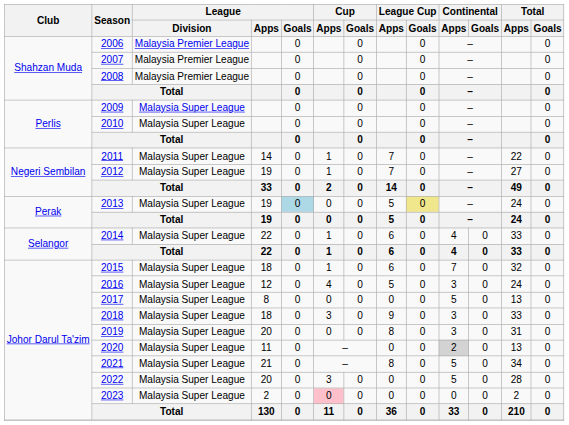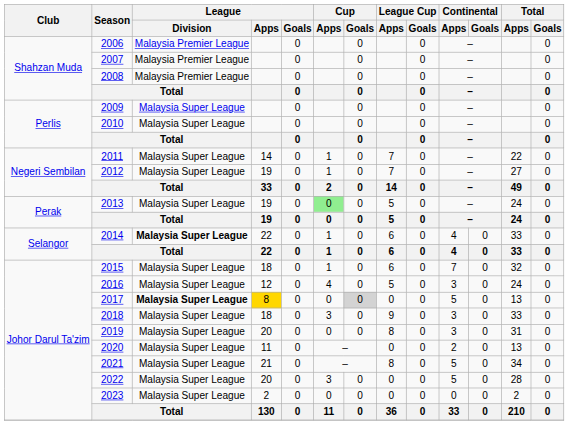(298, 204) lightblue background -> (298, 204) no background
(329, 204) no background -> (329, 204) lightgreen background
(423, 204) khaki background -> (423, 204) no background
(192, 236) normal -> (192, 236) bold
(192, 300) normal -> (192, 300) bold
(266, 300) no background -> (266, 300) gold background
(360, 300) no background -> (360, 300) lightgrey background
(454, 348) lightgrey background -> (454, 348) no background
(329, 396) pink background -> (329, 396) no background
